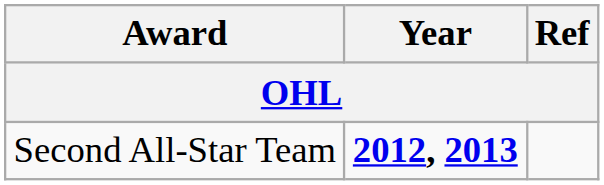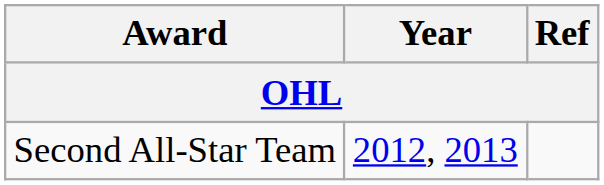(435, 149) bold -> (435, 149) normal
